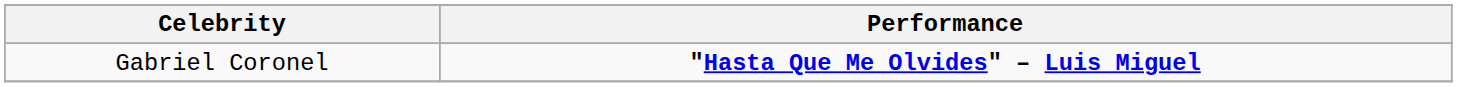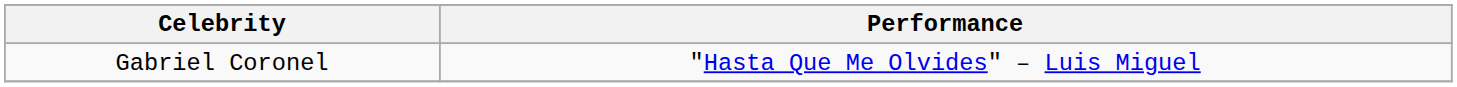(945, 63) bold -> (945, 63) normal
